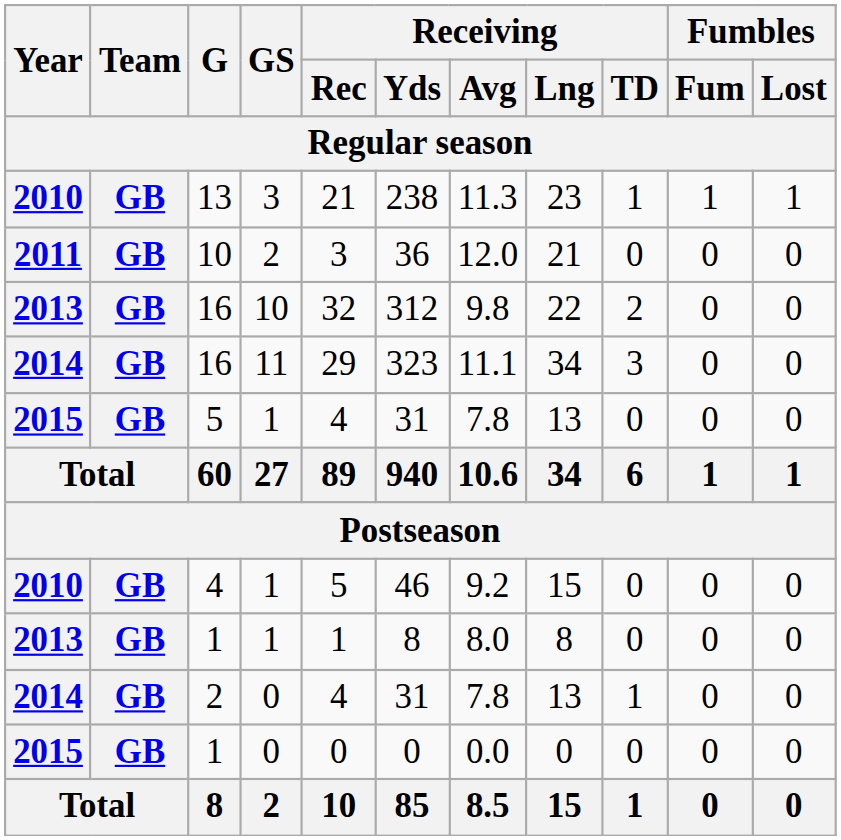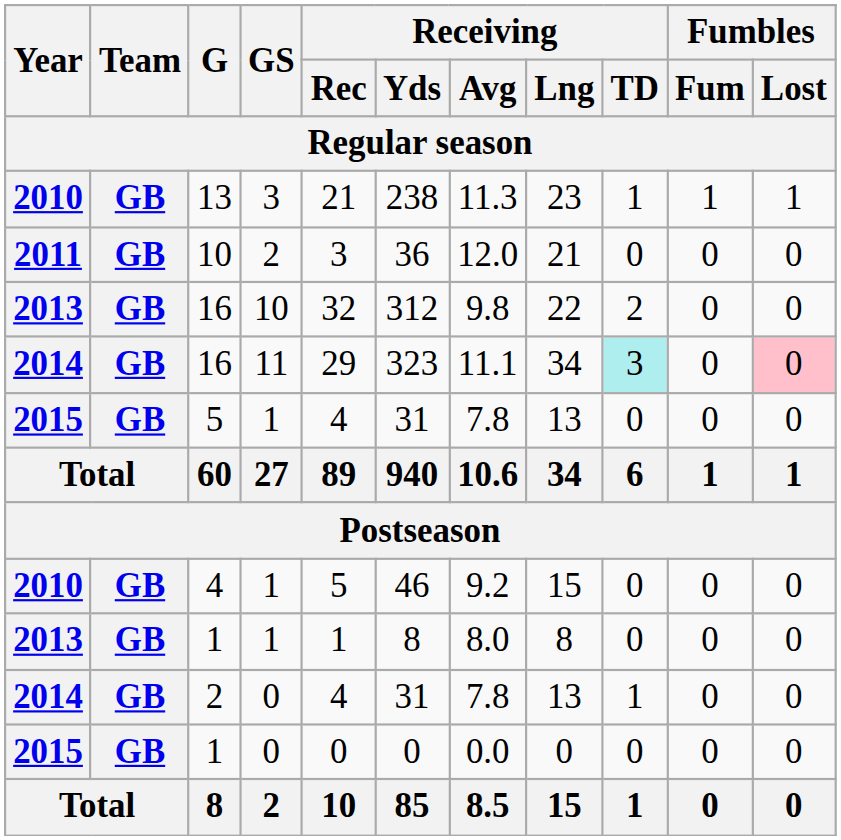(635, 364) no background -> (635, 364) paleturquoise background
(794, 364) no background -> (794, 364) pink background
